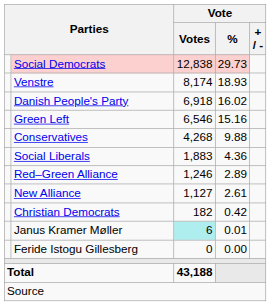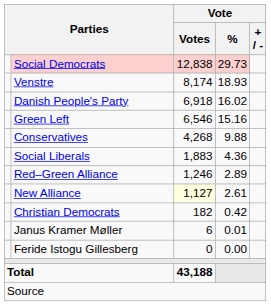(198, 193) no background -> (198, 193) lightyellow background
(209, 230) paleturquoise background -> (209, 230) no background
